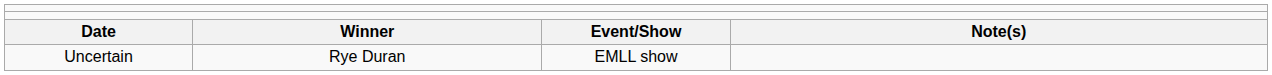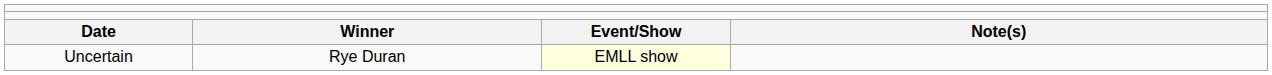(636, 57) no background -> (636, 57) lightyellow background
